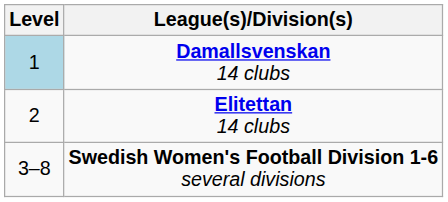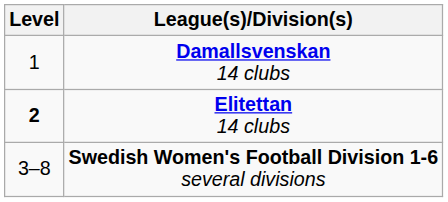(34, 62) lightblue background -> (34, 62) no background
(34, 115) normal -> (34, 115) bold
